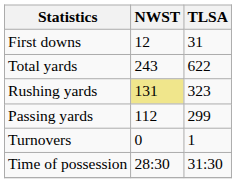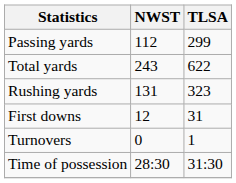rows swapped: (44, 41) <-> (51, 115)
(146, 91) khaki background -> (146, 91) no background
